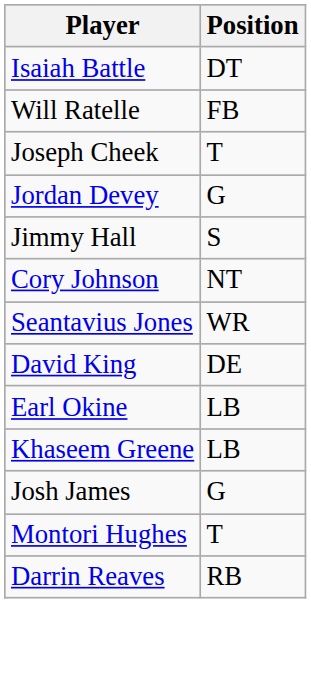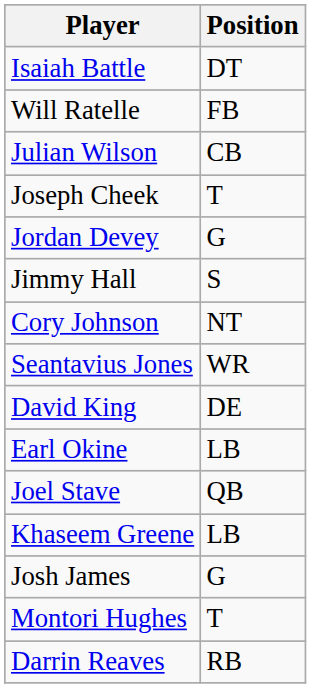+ row: (84, 152)
+ row: (66, 491)
